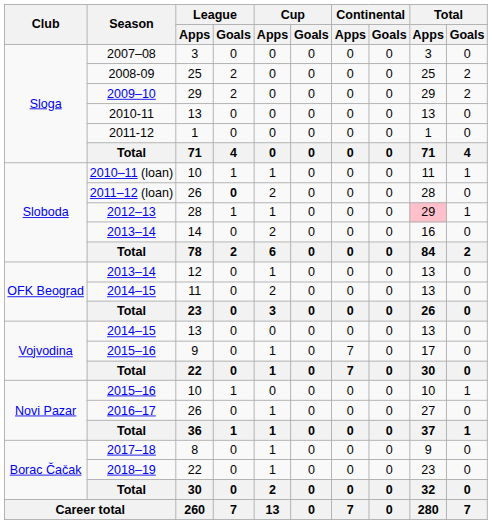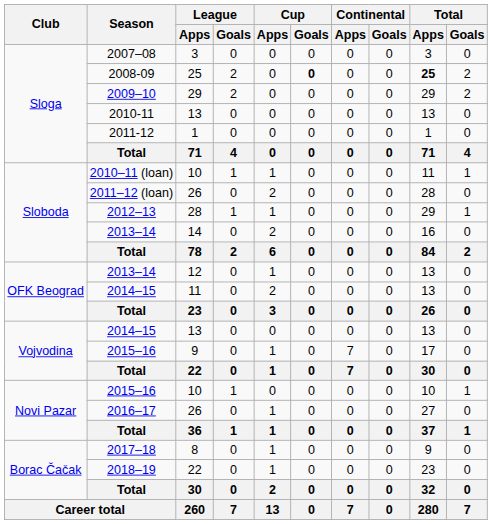(311, 74) normal -> (311, 74) bold
(428, 74) normal -> (428, 74) bold
(234, 193) bold -> (234, 193) normal
(428, 213) pink background -> (428, 213) no background
